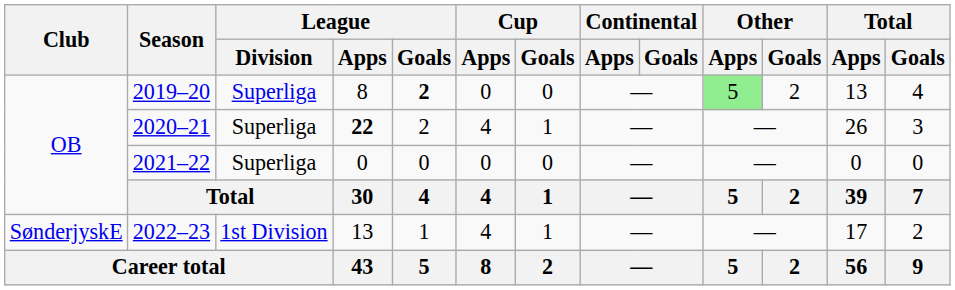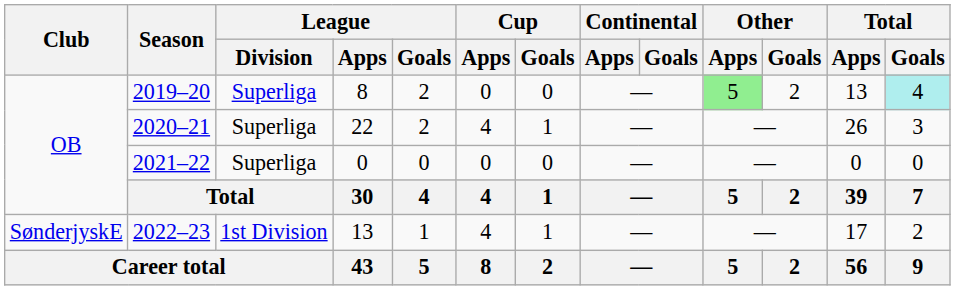(424, 92) bold -> (424, 92) normal
(918, 92) no background -> (918, 92) paleturquoise background
(362, 127) bold -> (362, 127) normal
